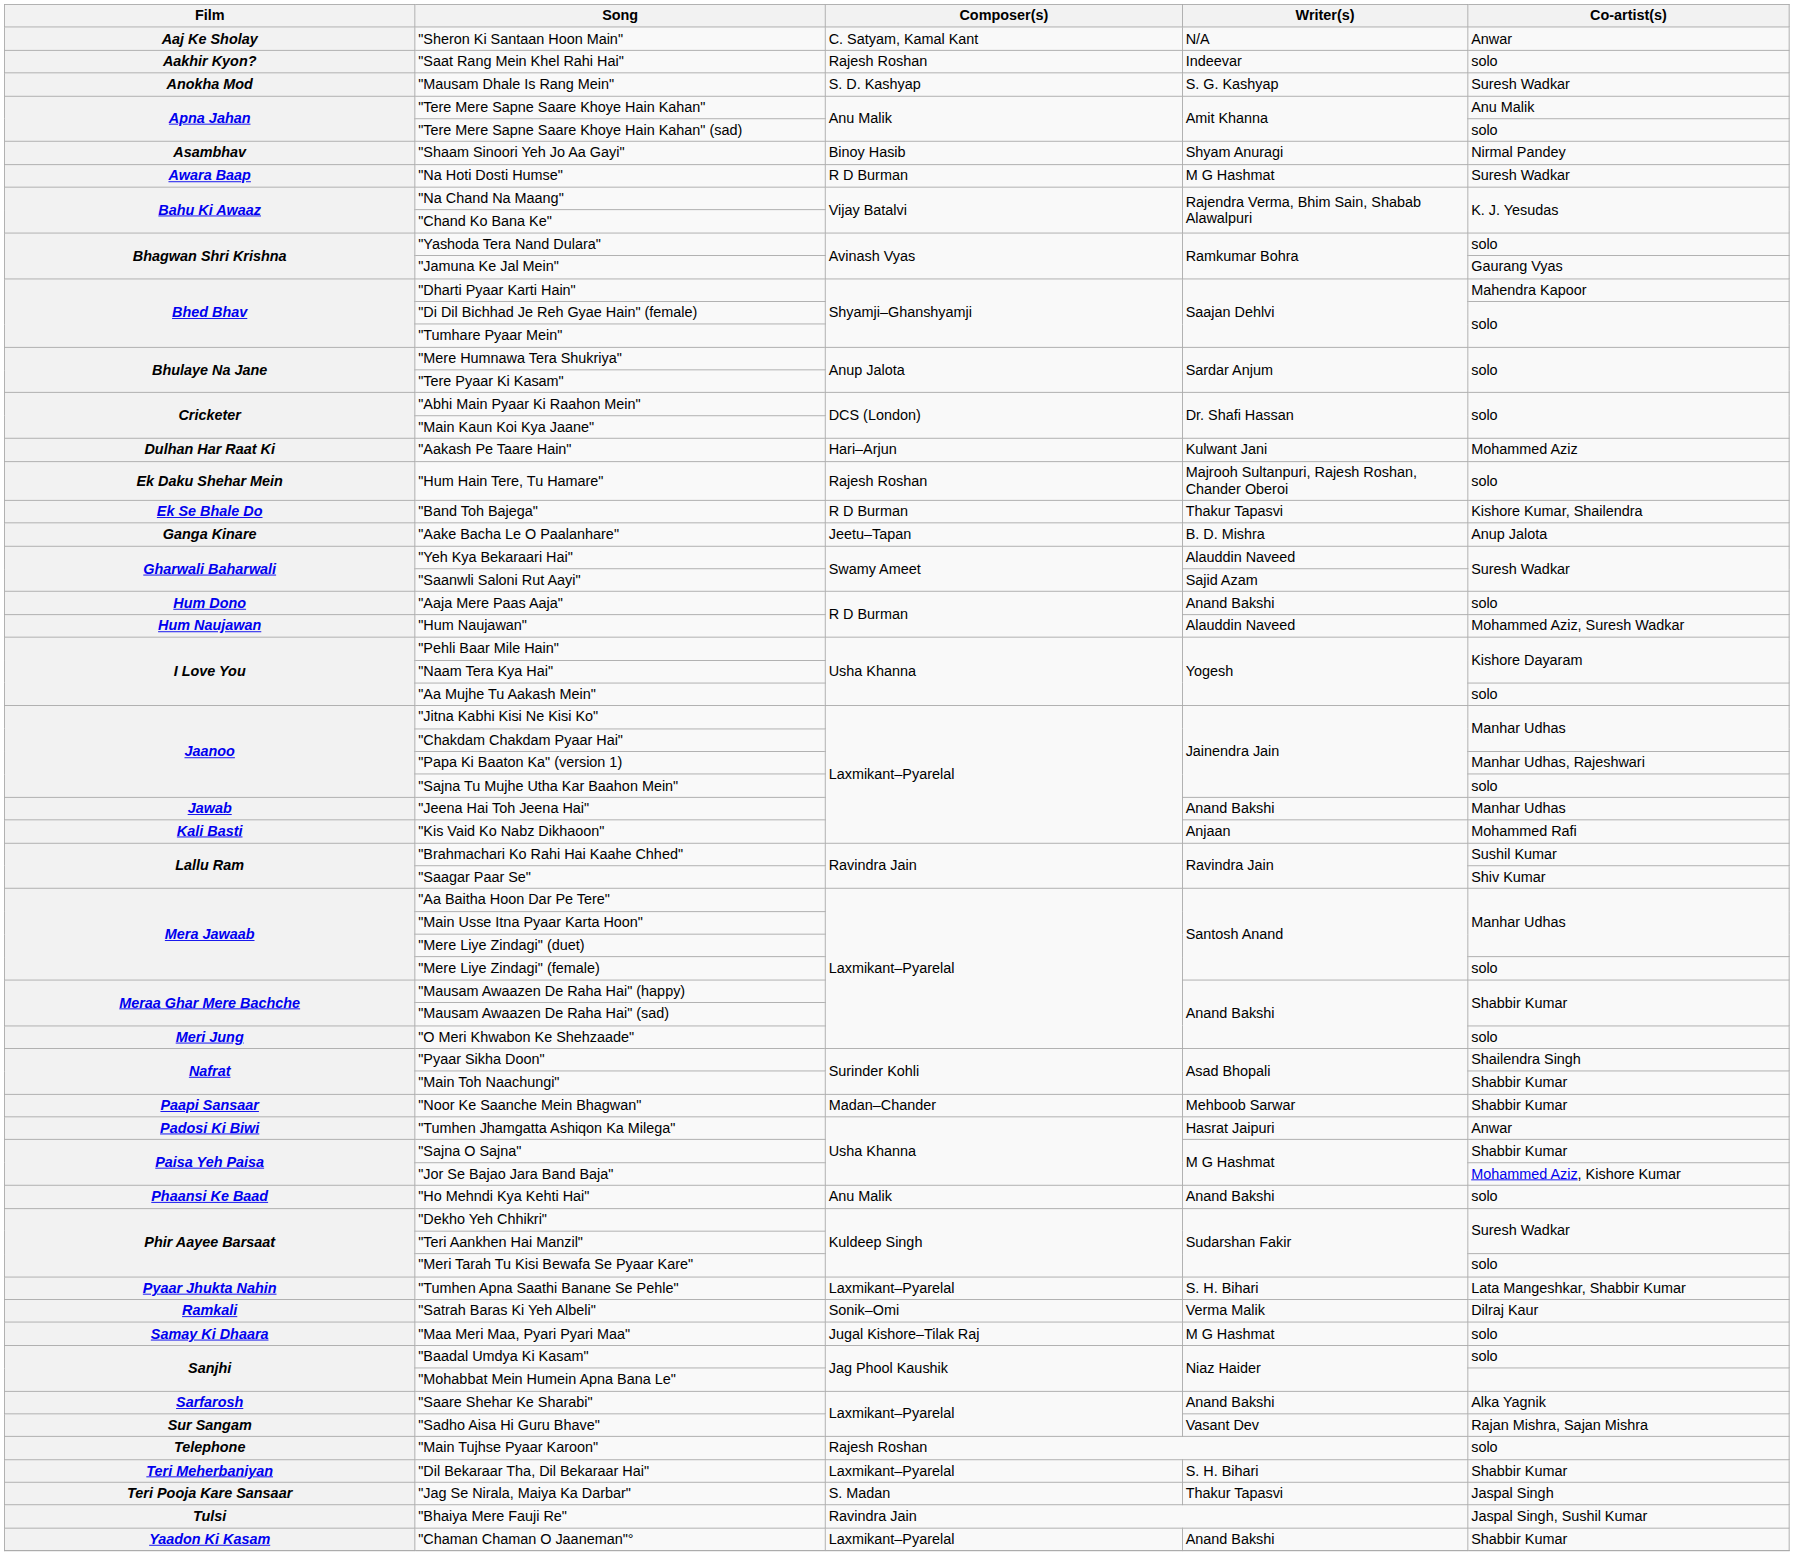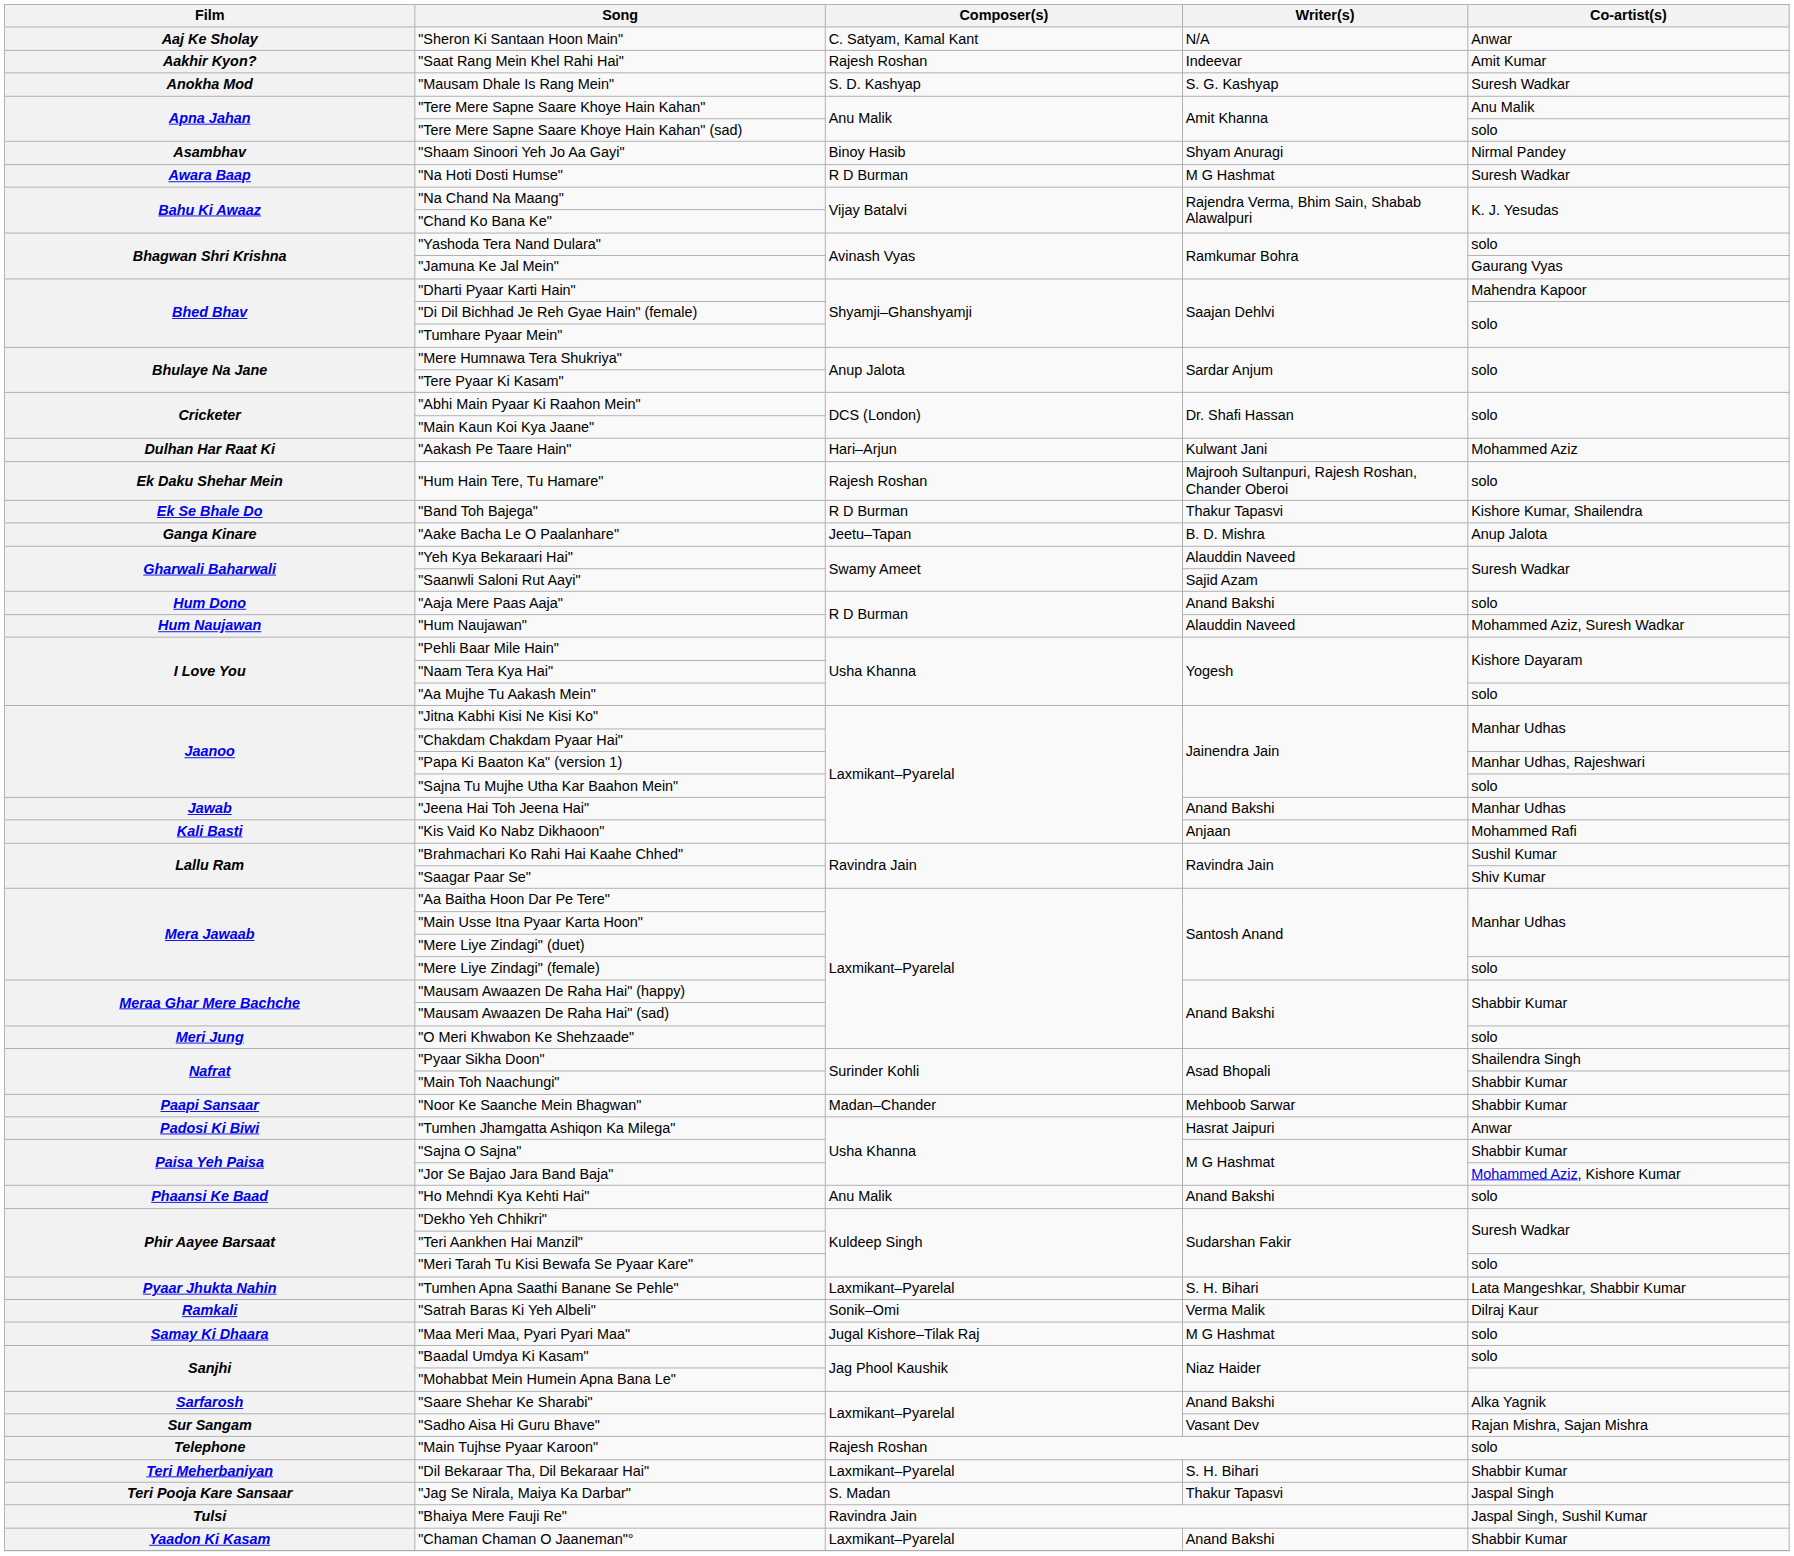(1484, 61) solo -> (1509, 61) Amit Kumar
